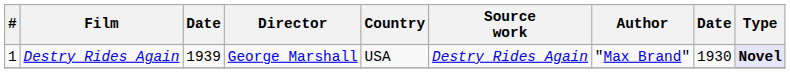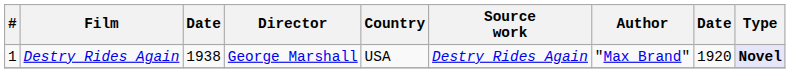(204, 56) 1939 -> (204, 56) 1938
(714, 56) 1930 -> (714, 56) 1920
